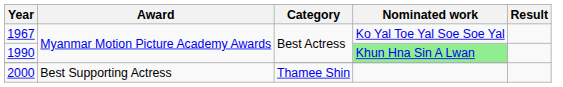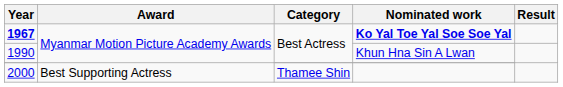(21, 34) normal -> (21, 34) bold
(430, 34) normal -> (434, 34) bold
(415, 53) lightgreen background -> (415, 53) no background
